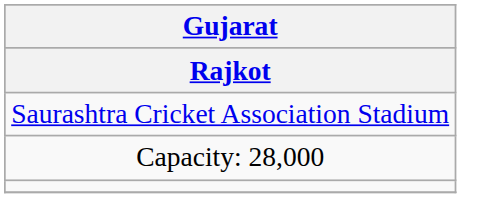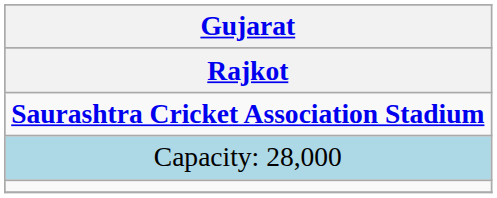(230, 113) normal -> (248, 113) bold
(230, 157) no background -> (248, 157) lightblue background
